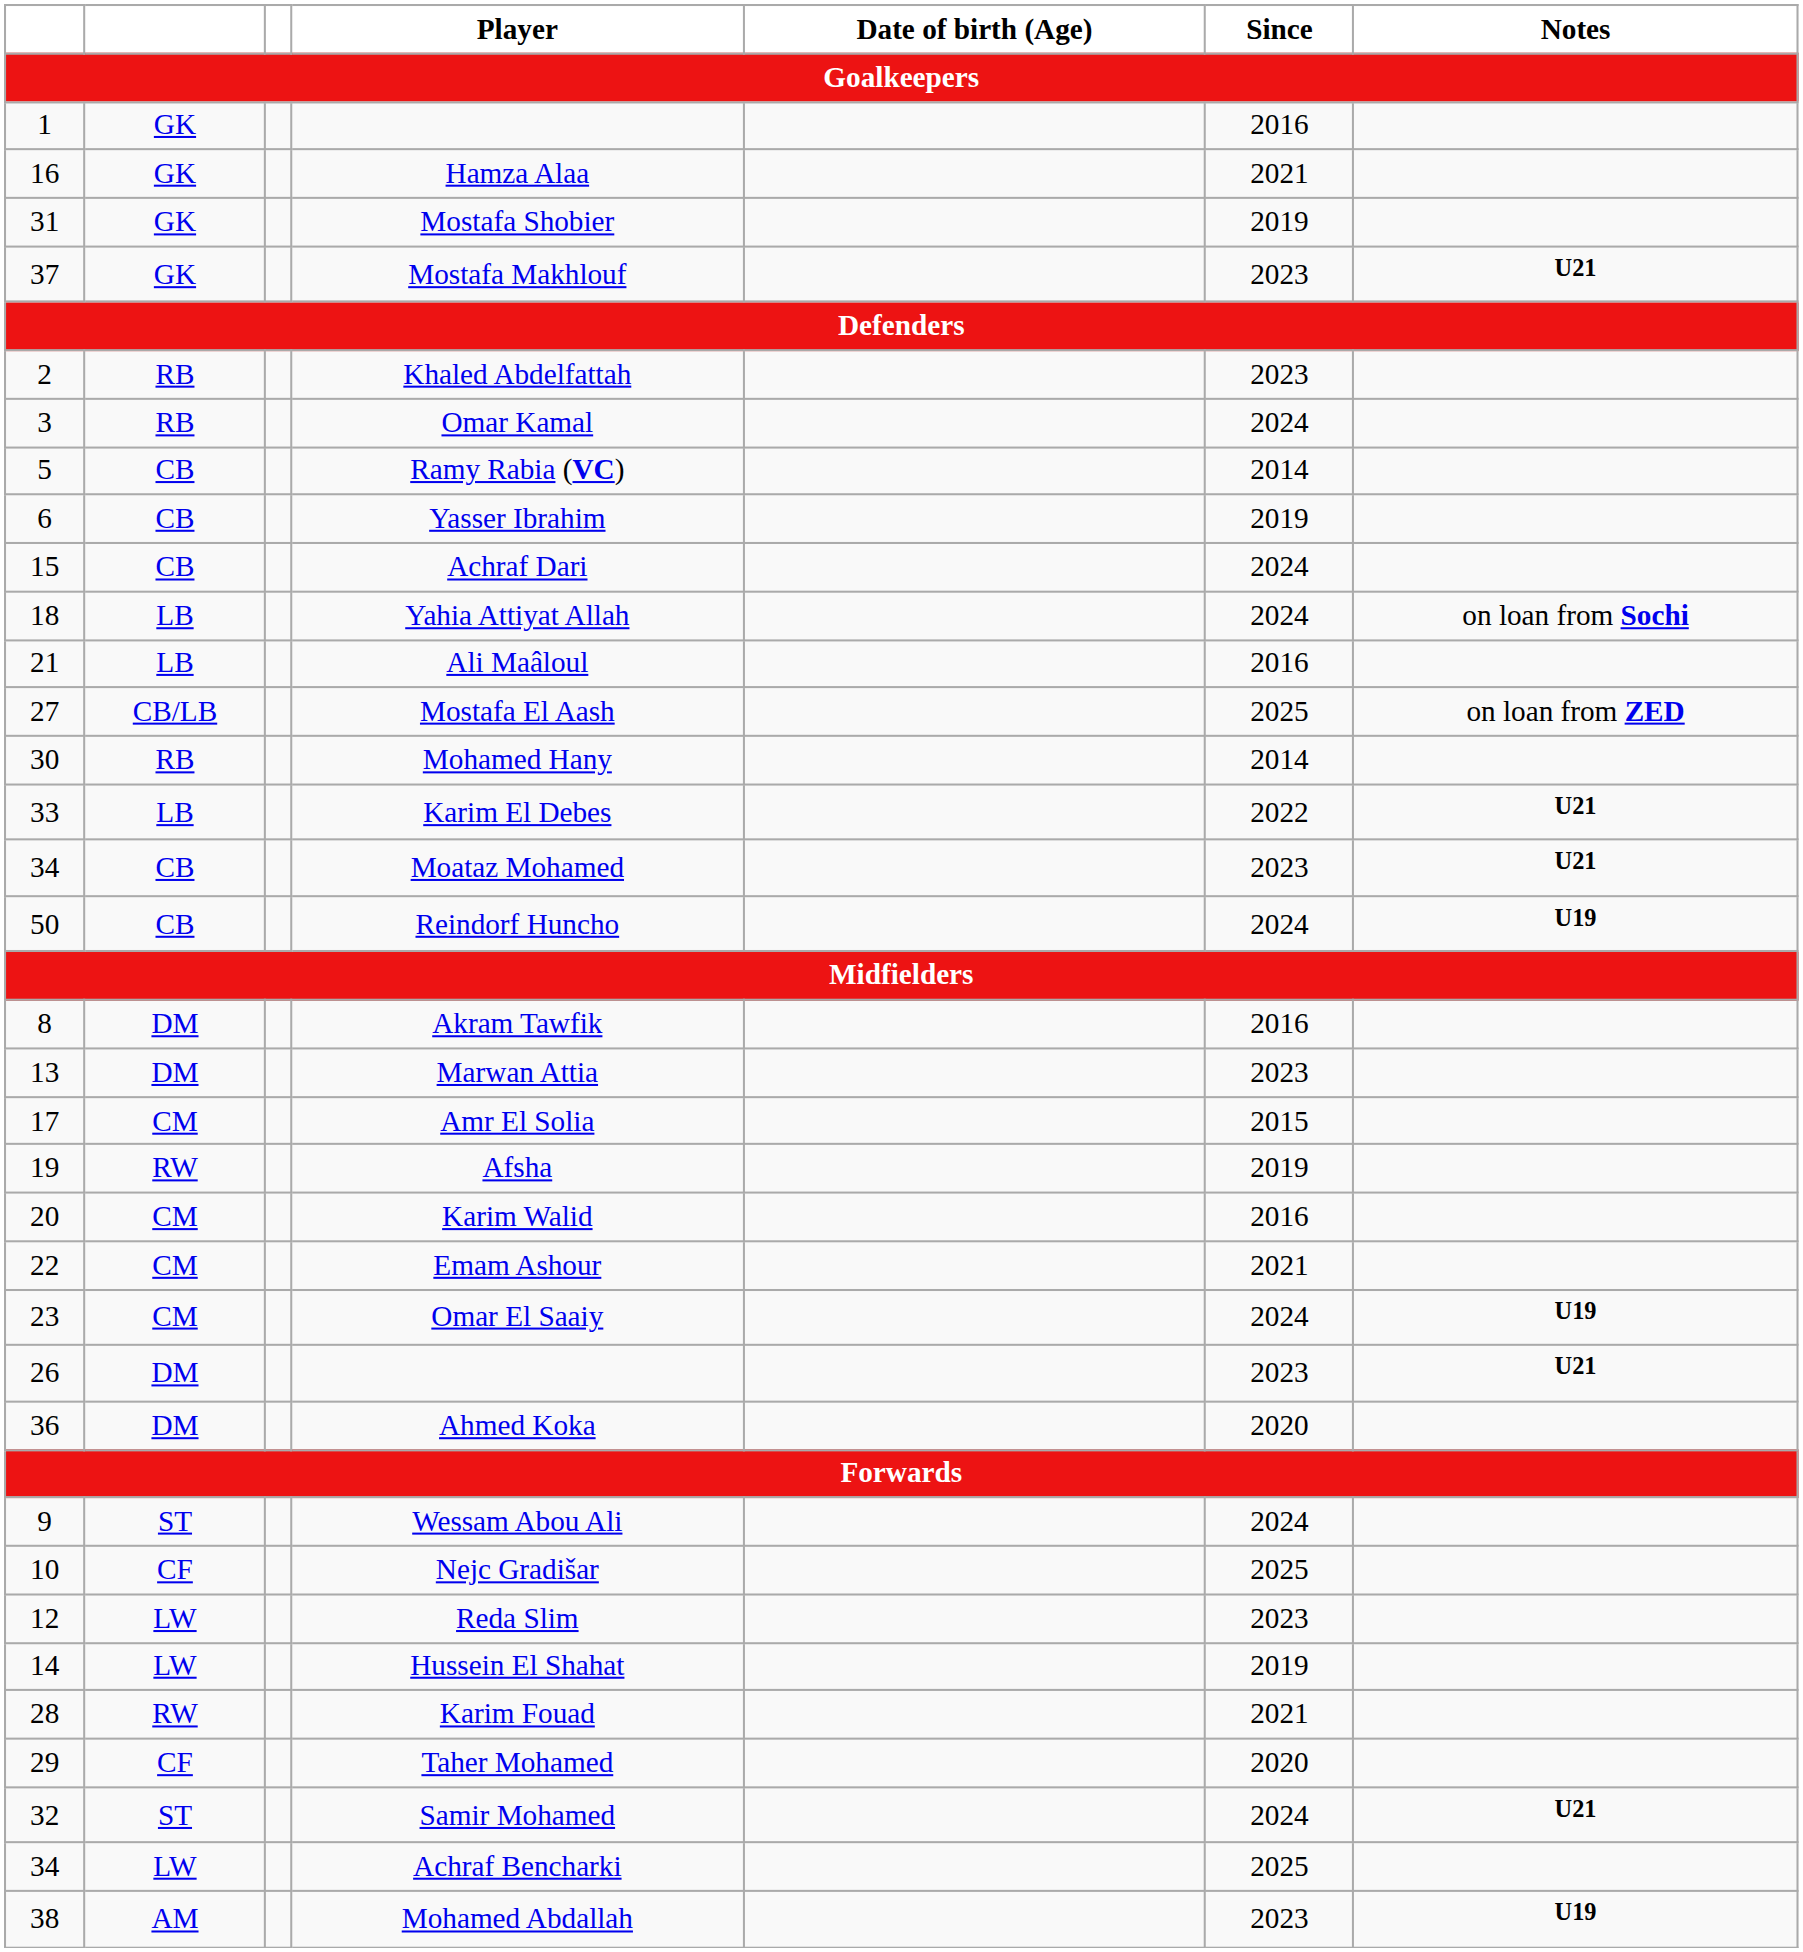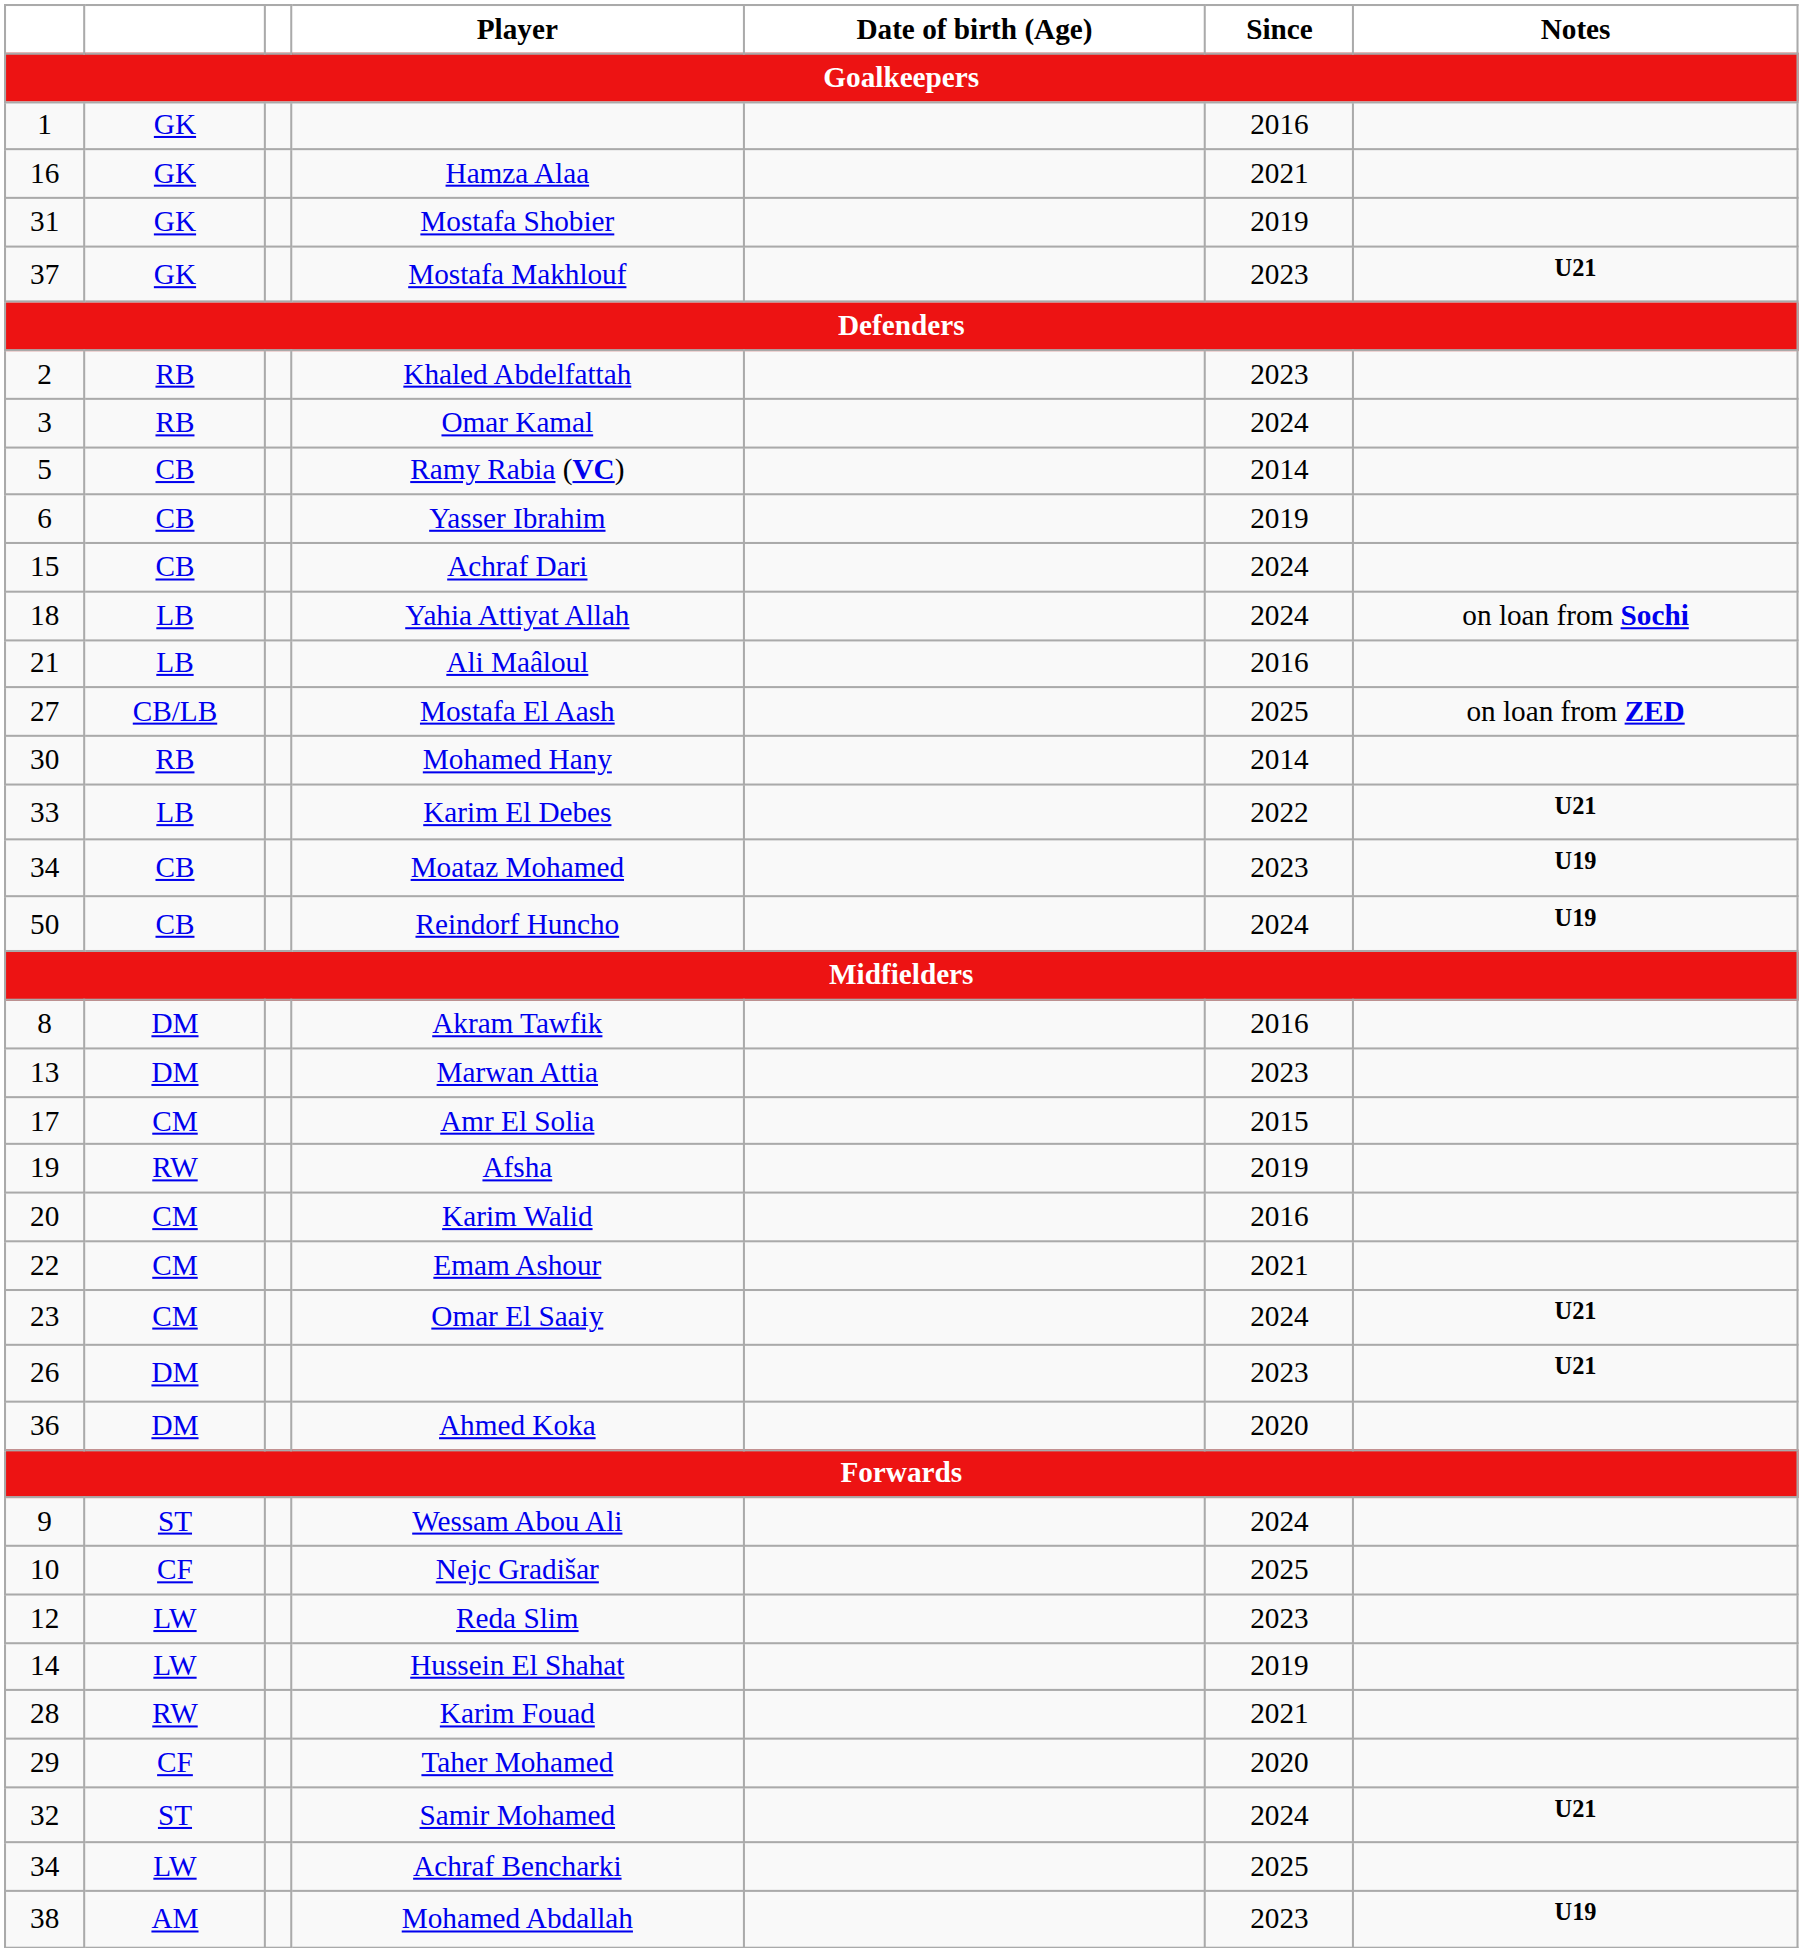(1576, 861) U21 -> (1576, 861) U19
(1576, 1311) U19 -> (1576, 1311) U21
